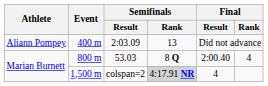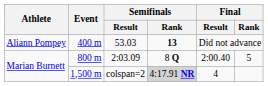(126, 43) 2:03.09 -> (126, 43) 53.03
(172, 43) normal -> (172, 43) bold
(126, 58) 53.03 -> (126, 58) 2:03.09
(249, 58) 4 -> (249, 58) 5
